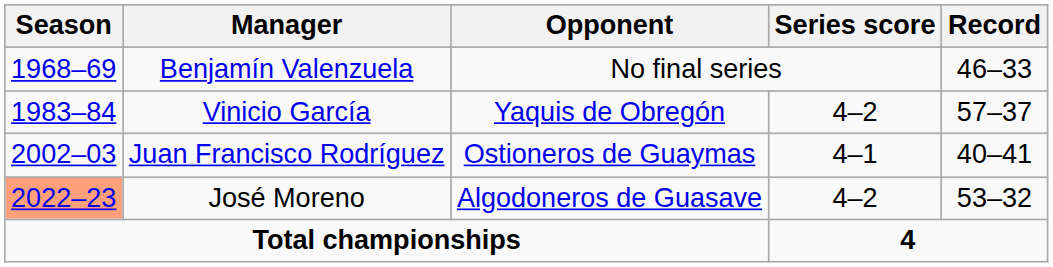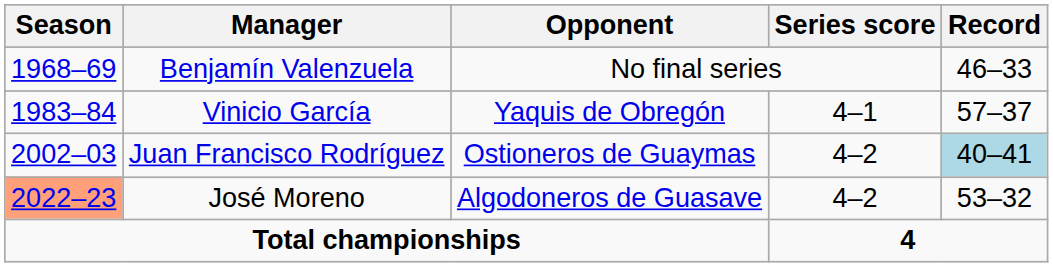(855, 111) 4–2 -> (855, 111) 4–1
(855, 154) 4–1 -> (855, 154) 4–2
(994, 154) no background -> (994, 154) lightblue background
